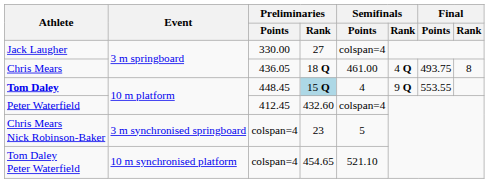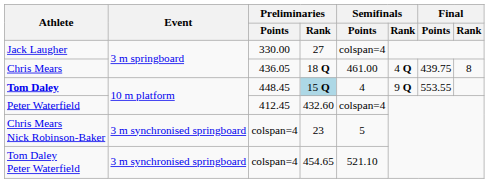(436, 68) 493.75 -> (436, 68) 439.75
(174, 162) 10 m synchronised platform -> (178, 162) 3 m synchronised springboard
